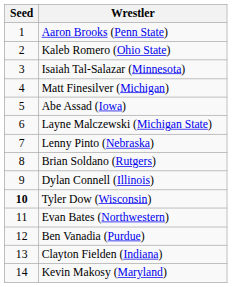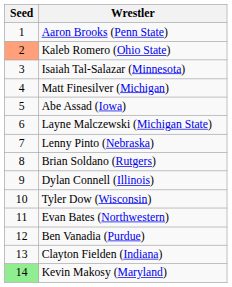(22, 50) no background -> (22, 50) lightsalmon background
(22, 198) bold -> (22, 198) normal
(22, 273) no background -> (22, 273) lightgreen background
